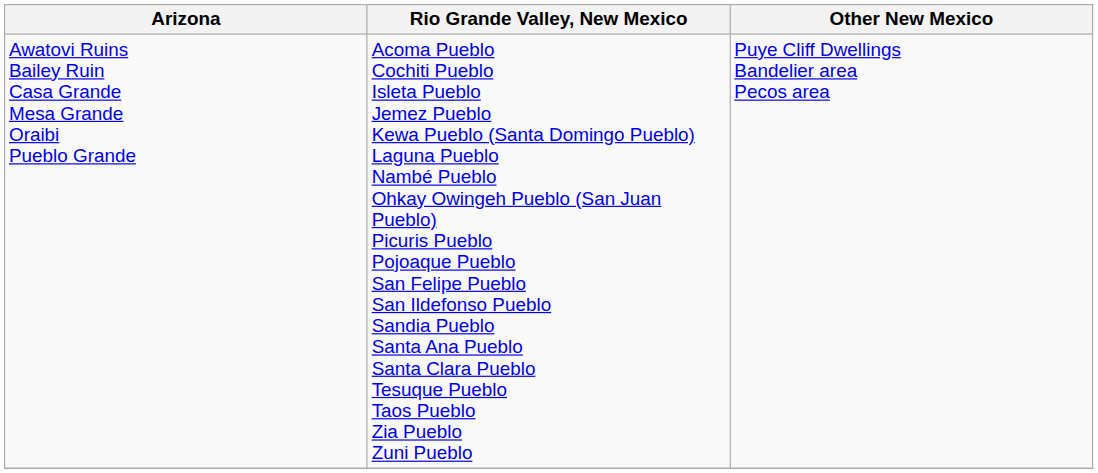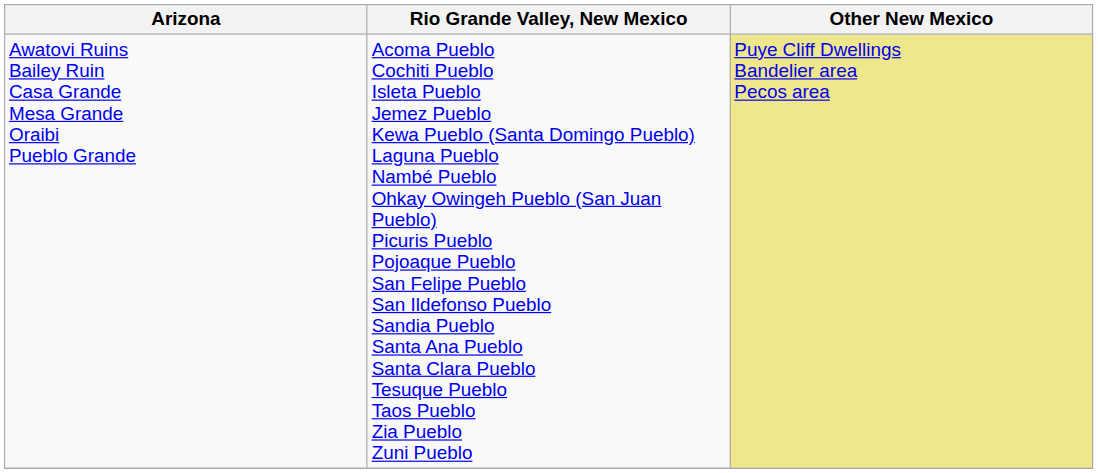(818, 70) no background -> (818, 70) khaki background
